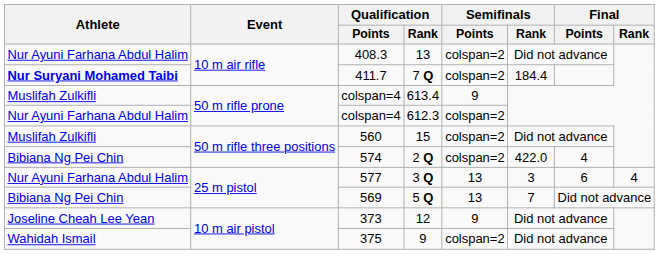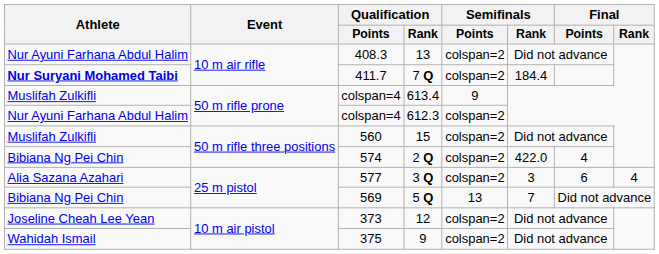(98, 178) Nur Ayuni Farhana Abdul Halim -> (65, 178) Alia Sazana Azahari
(475, 178) 13 -> (475, 178) colspan=2
(475, 219) 9 -> (475, 219) colspan=2
